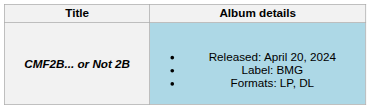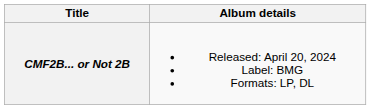(258, 70) lightblue background -> (258, 70) no background
